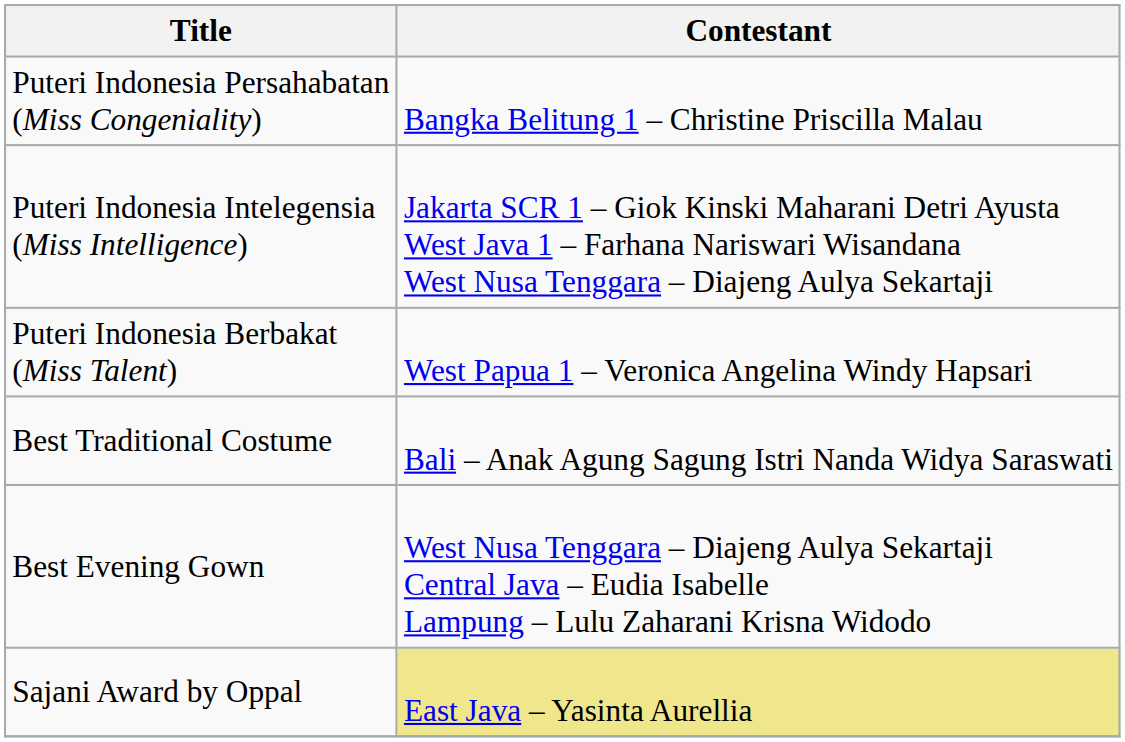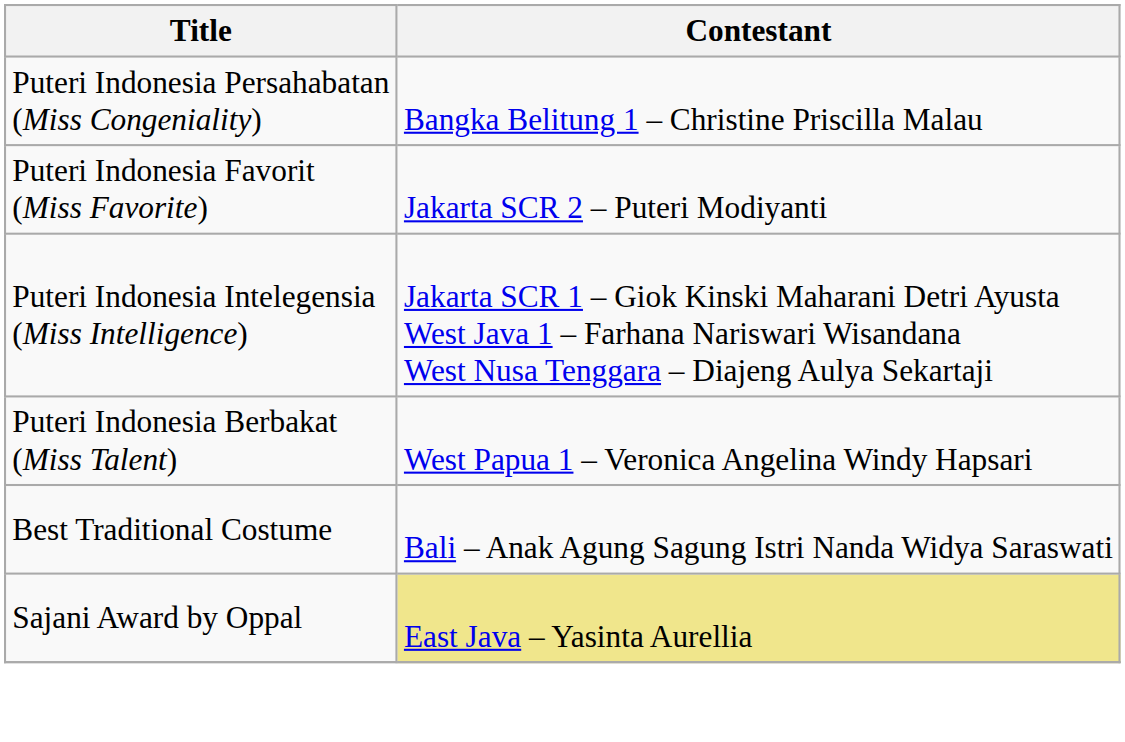+ row: (164, 189)
- row: (138, 566)
